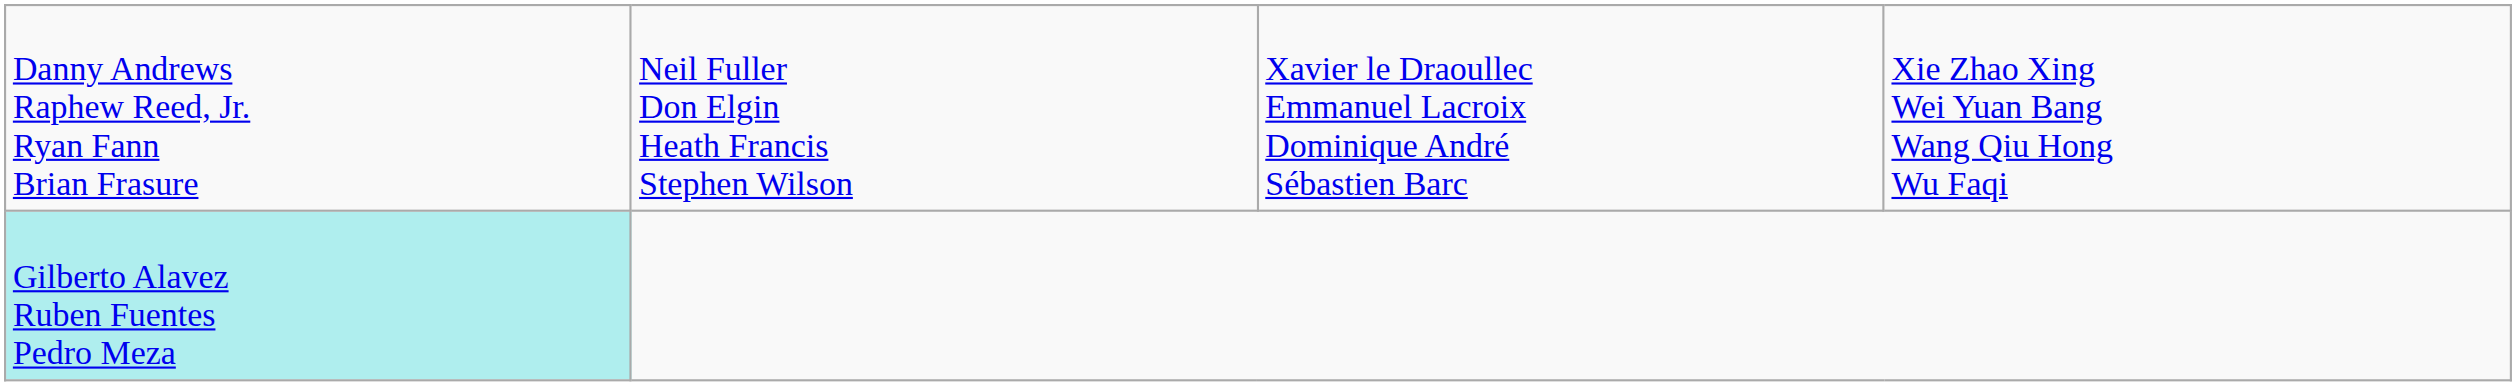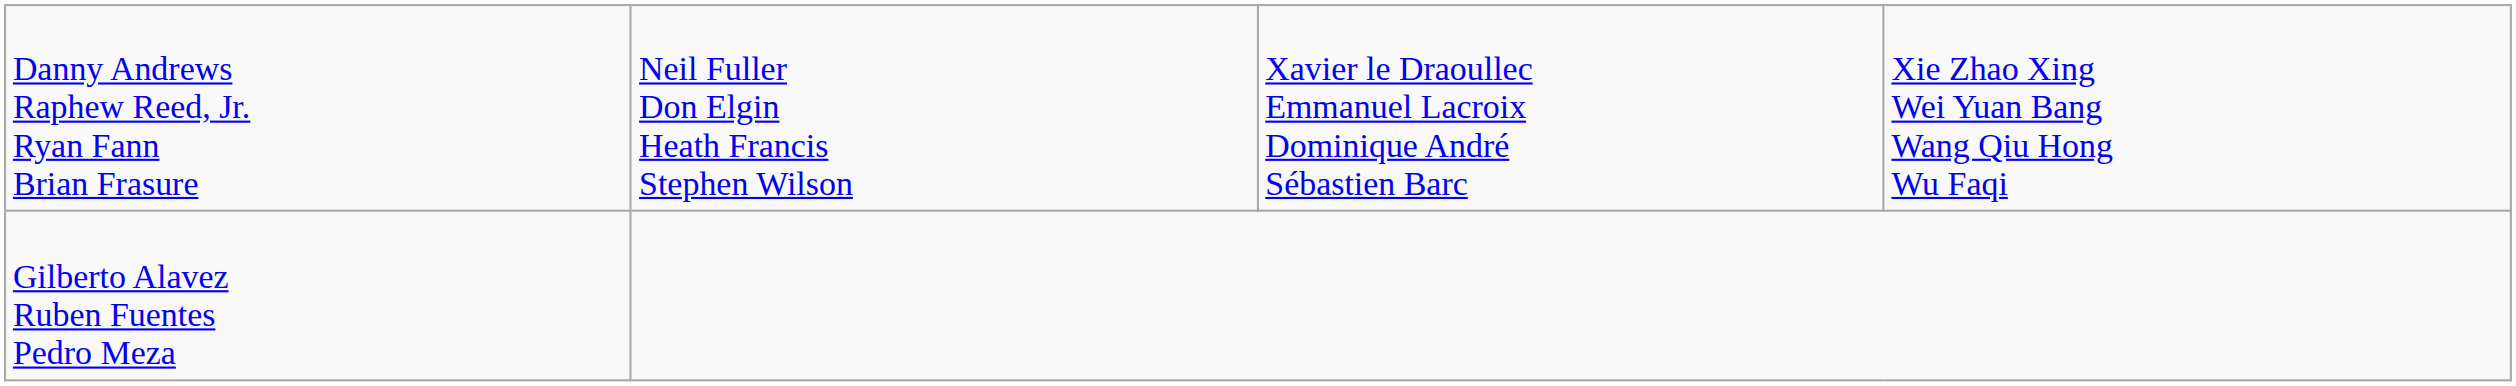(121, 314) paleturquoise background -> (121, 314) no background
